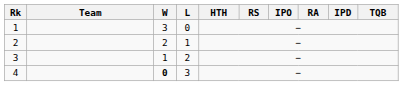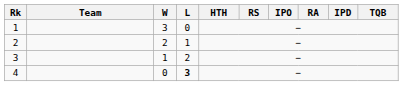(165, 73) bold -> (165, 73) normal
(187, 73) normal -> (187, 73) bold
